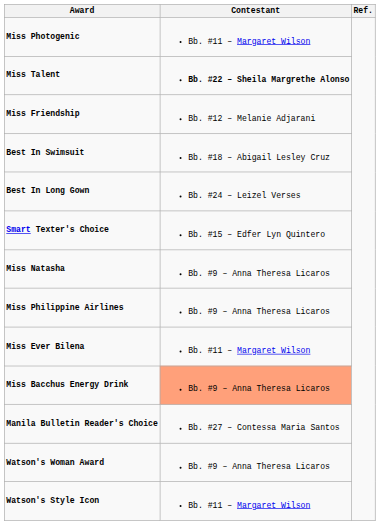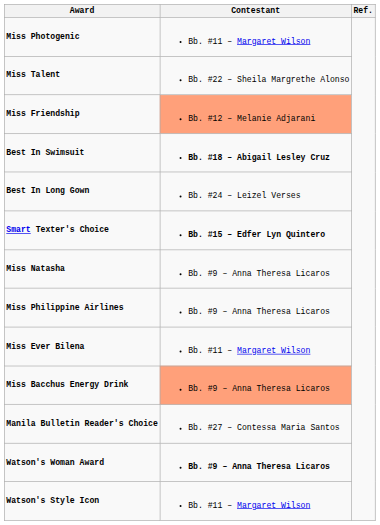(256, 80) bold -> (256, 80) normal
(256, 119) no background -> (256, 119) lightsalmon background
(256, 158) normal -> (256, 158) bold
(256, 235) normal -> (256, 235) bold
(256, 467) normal -> (256, 467) bold
